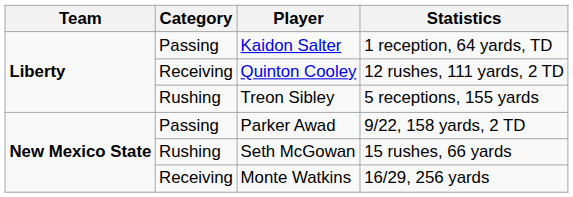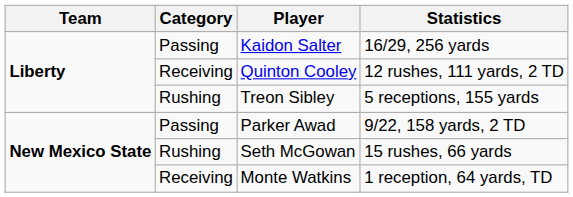(458, 45) 1 reception, 64 yards, TD -> (427, 45) 16/29, 256 yards
(427, 178) 16/29, 256 yards -> (458, 178) 1 reception, 64 yards, TD
